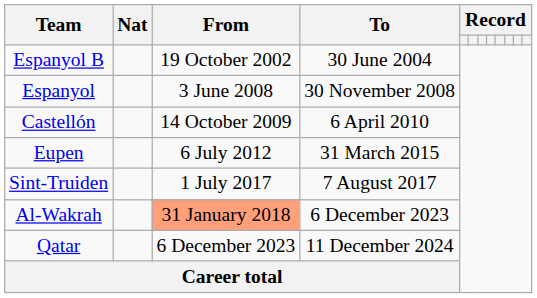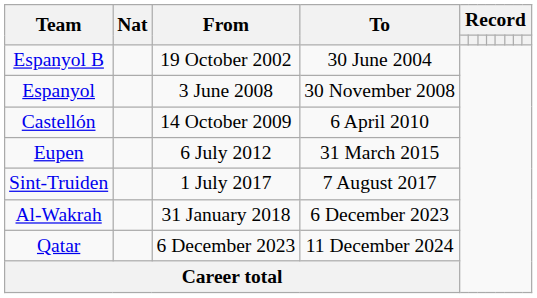(226, 214) lightsalmon background -> (226, 214) no background
